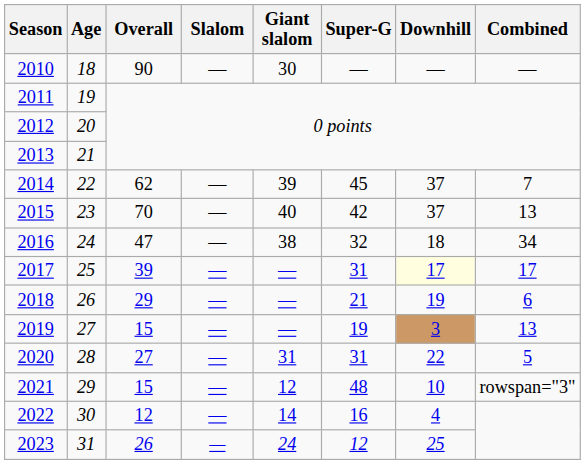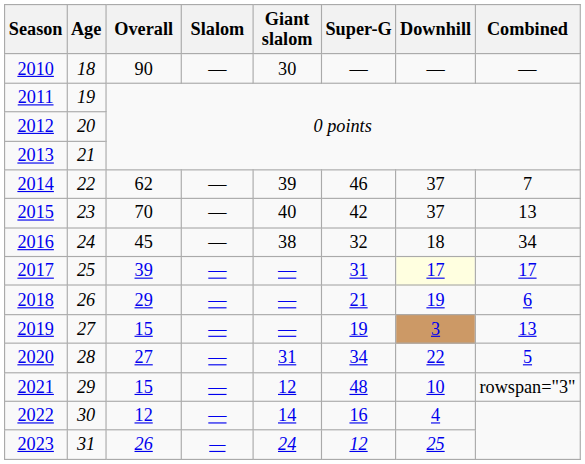(359, 184) 45 -> (359, 184) 46
(144, 241) 47 -> (144, 241) 45
(359, 357) 31 -> (359, 357) 34
